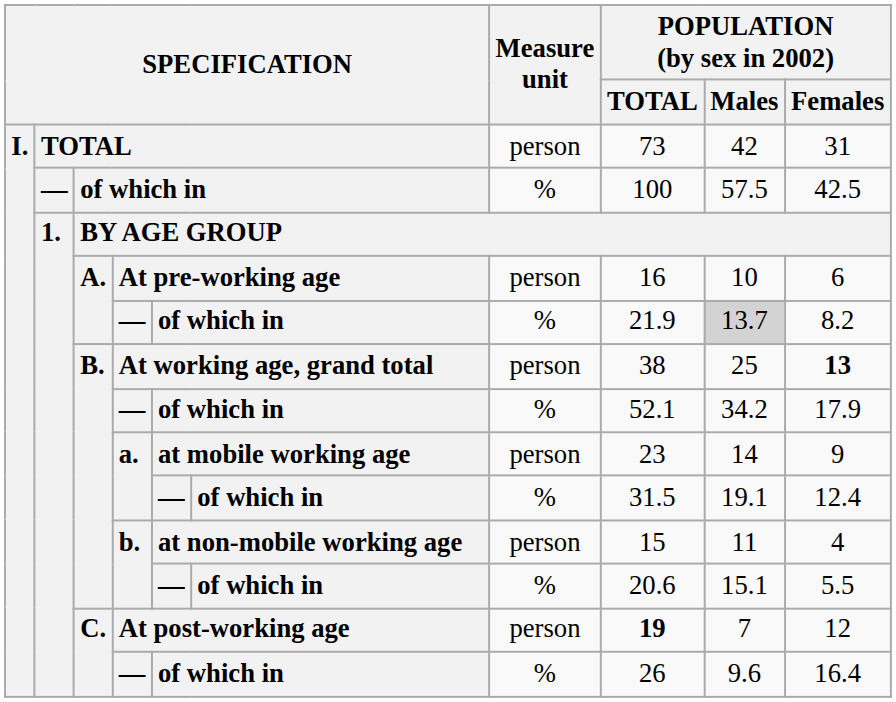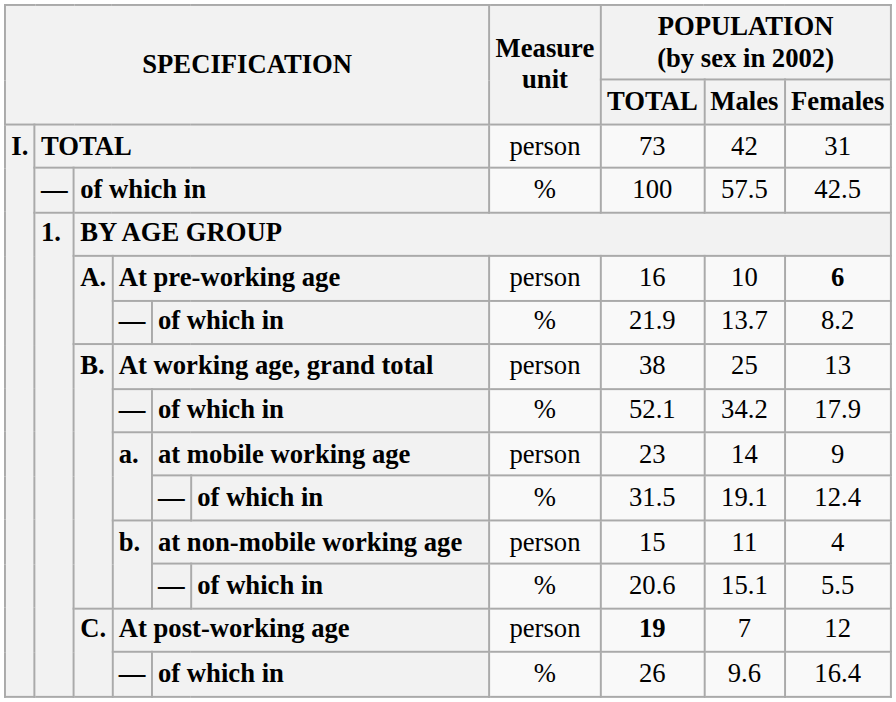(838, 277) normal -> (838, 277) bold
(744, 321) lightgrey background -> (744, 321) no background
(838, 365) bold -> (838, 365) normal
